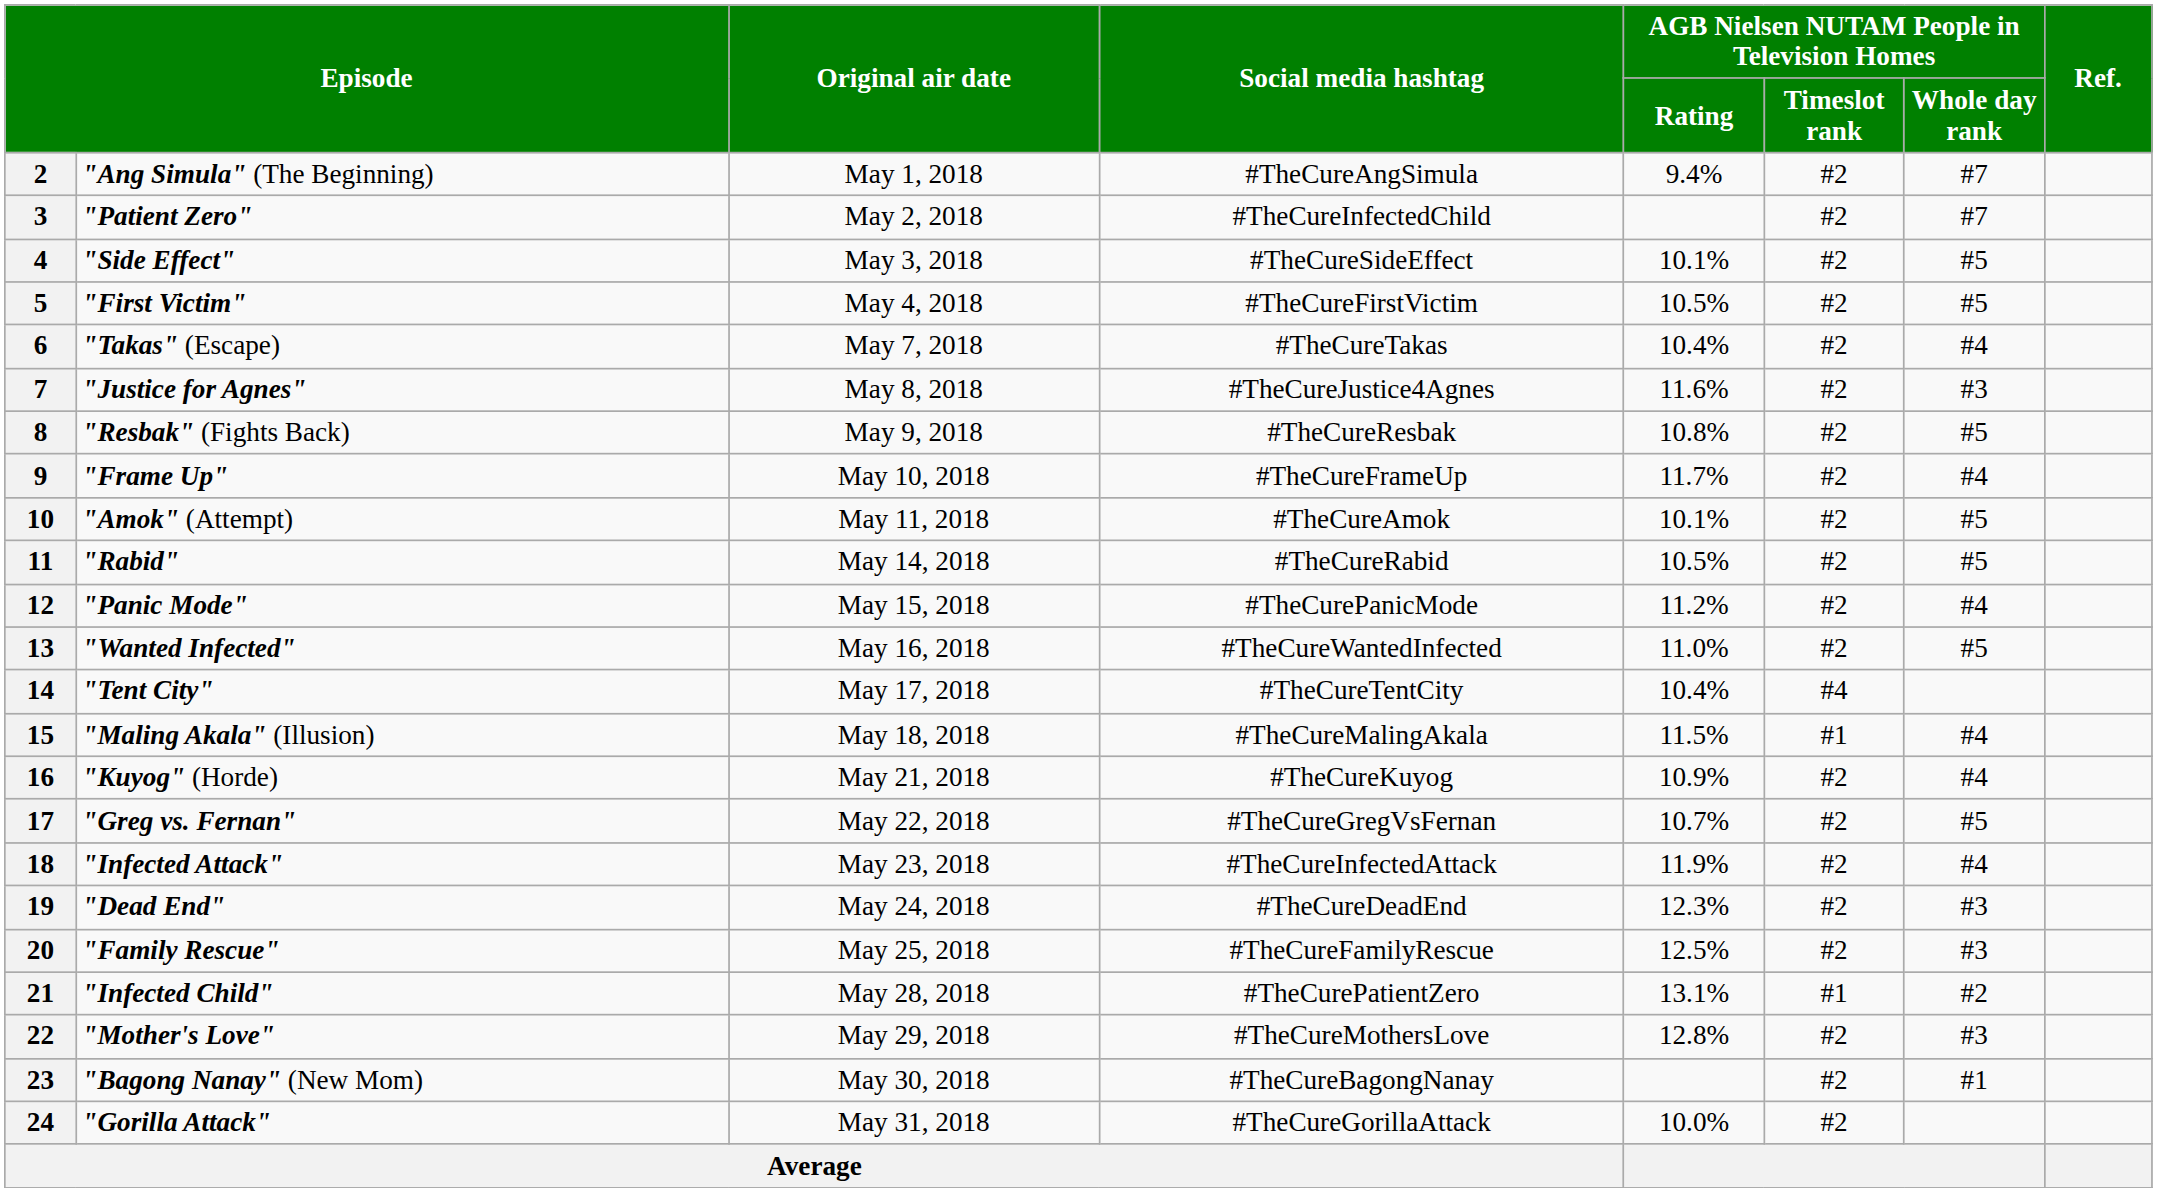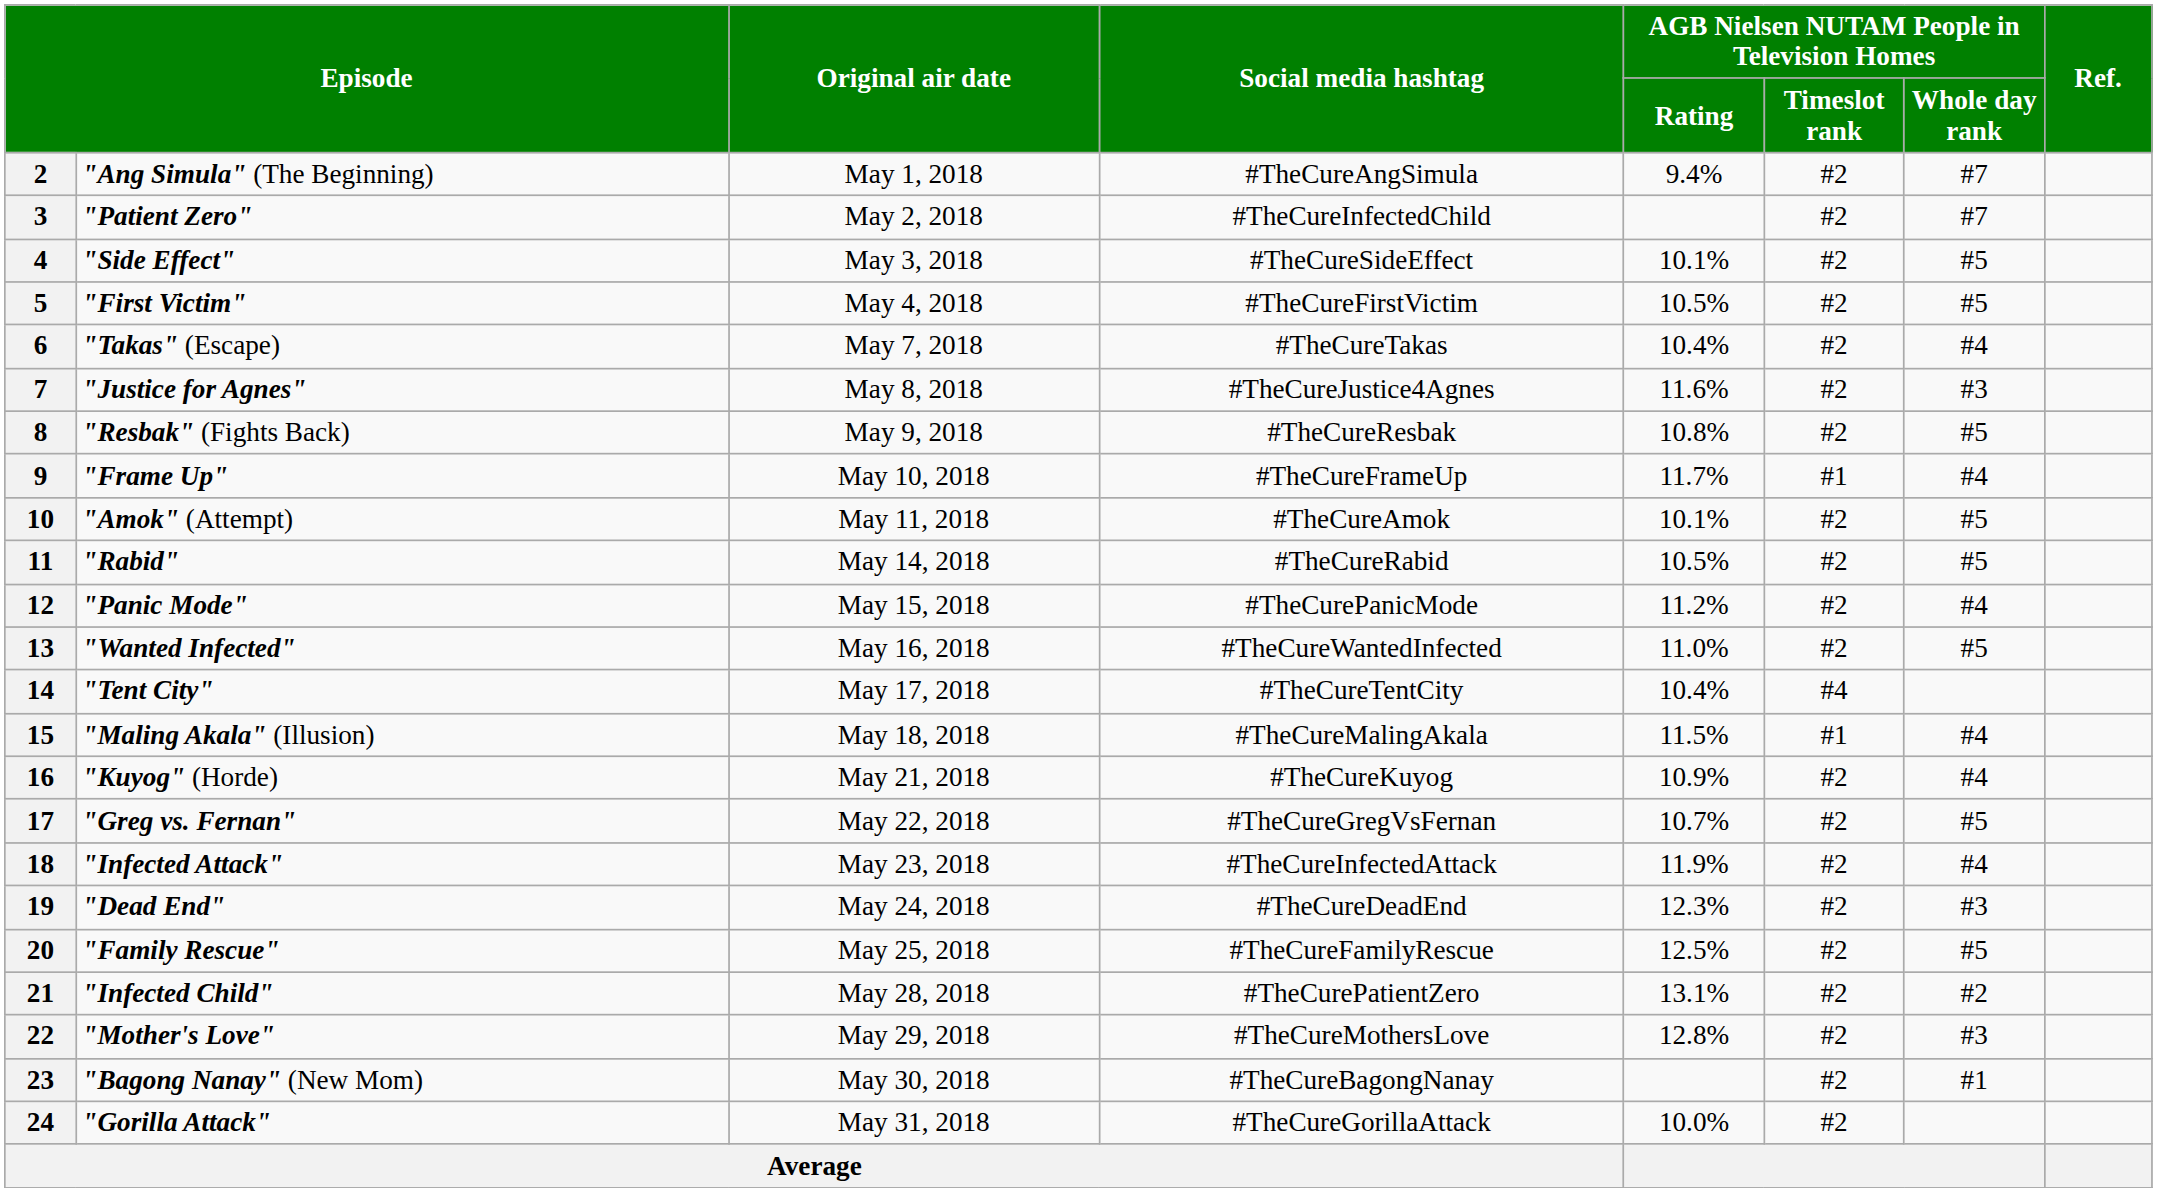(1834, 475) #2 -> (1834, 475) #1
(1974, 950) #3 -> (1974, 950) #5
(1834, 993) #1 -> (1834, 993) #2
